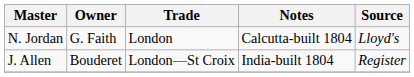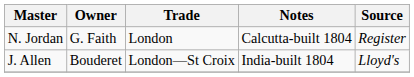(379, 38) Lloyd's -> (382, 38) Register
(382, 60) Register -> (379, 60) Lloyd's
